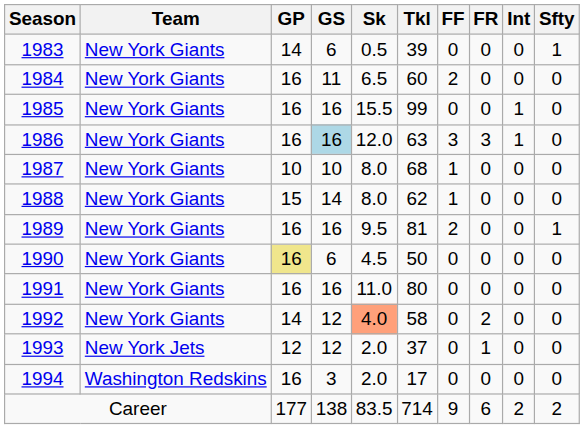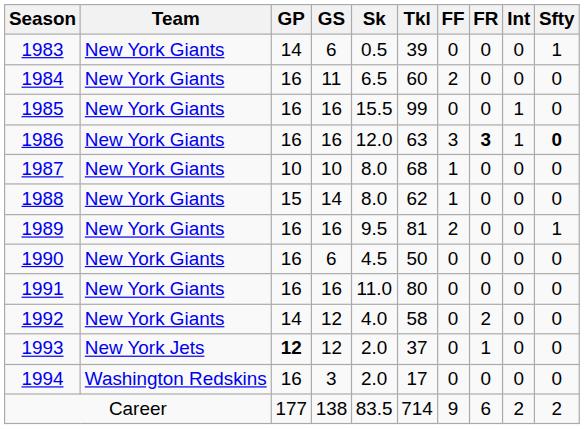(331, 139) lightblue background -> (331, 139) no background
(486, 139) normal -> (486, 139) bold
(557, 139) normal -> (557, 139) bold
(291, 259) khaki background -> (291, 259) no background
(374, 318) lightsalmon background -> (374, 318) no background
(291, 348) normal -> (291, 348) bold
